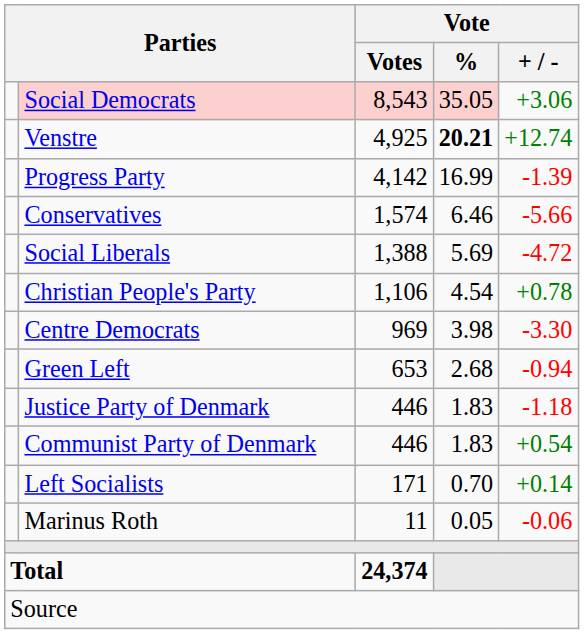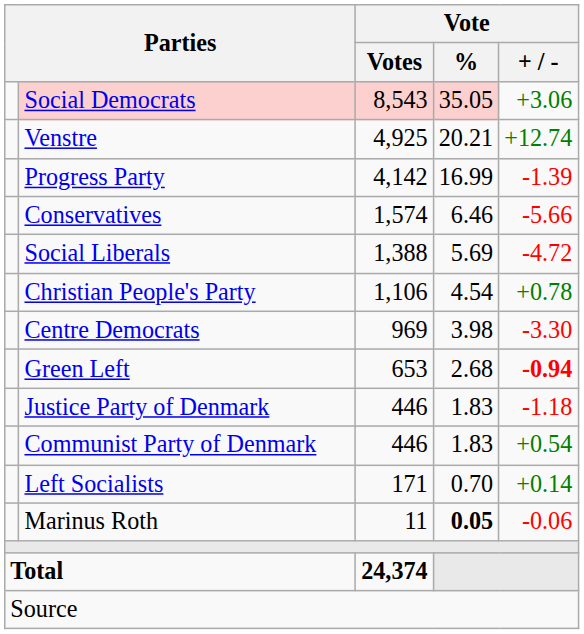(466, 138) bold -> (466, 138) normal
(547, 368) normal -> (547, 368) bold
(472, 521) normal -> (472, 521) bold
